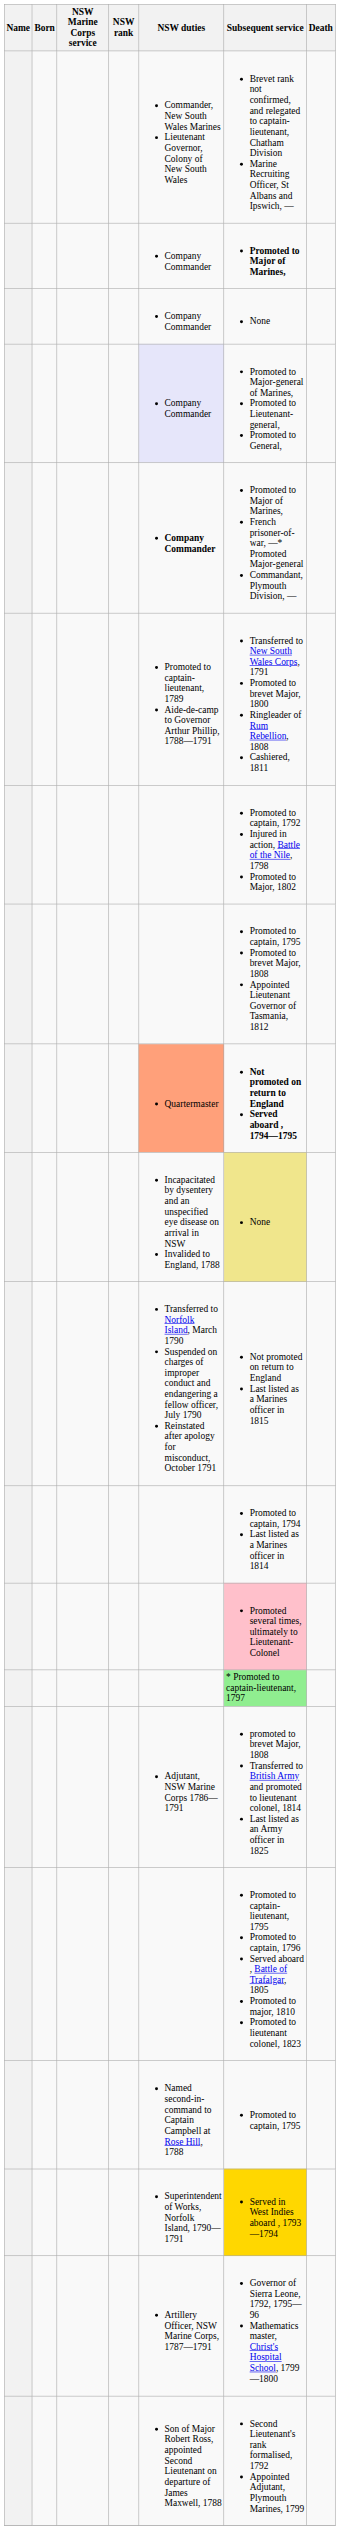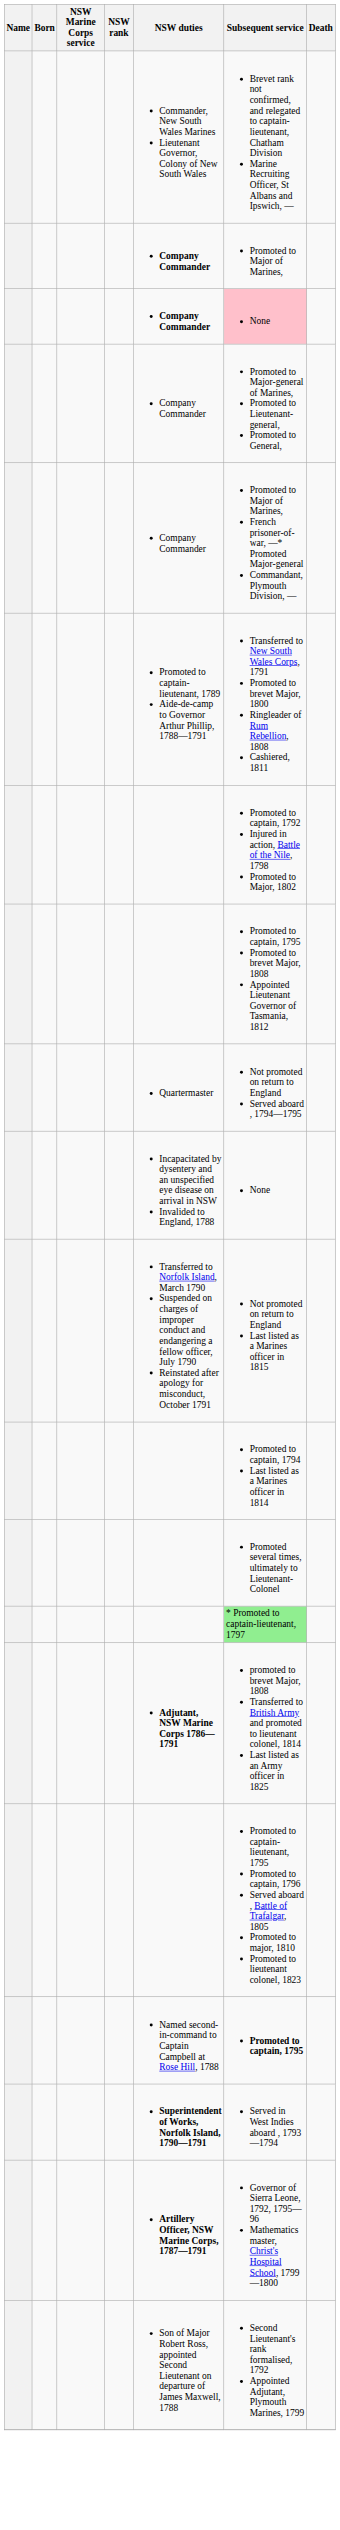(181, 261) normal -> (179, 261) bold
(265, 261) bold -> (265, 261) normal
(181, 322) normal -> (179, 322) bold
(265, 322) no background -> (265, 322) pink background
(181, 409) lavender background -> (179, 409) no background
(181, 543) bold -> (179, 543) normal
(181, 1104) lightsalmon background -> (179, 1093) no background
(265, 1104) bold -> (265, 1093) normal
(265, 1222) khaki background -> (265, 1190) no background
(265, 1632) pink background -> (265, 1568) no background
(181, 1792) normal -> (179, 1728) bold
(265, 2120) normal -> (265, 2046) bold
(181, 2218) normal -> (179, 2127) bold
(265, 2218) gold background -> (265, 2127) no background
(181, 2331) normal -> (179, 2236) bold
